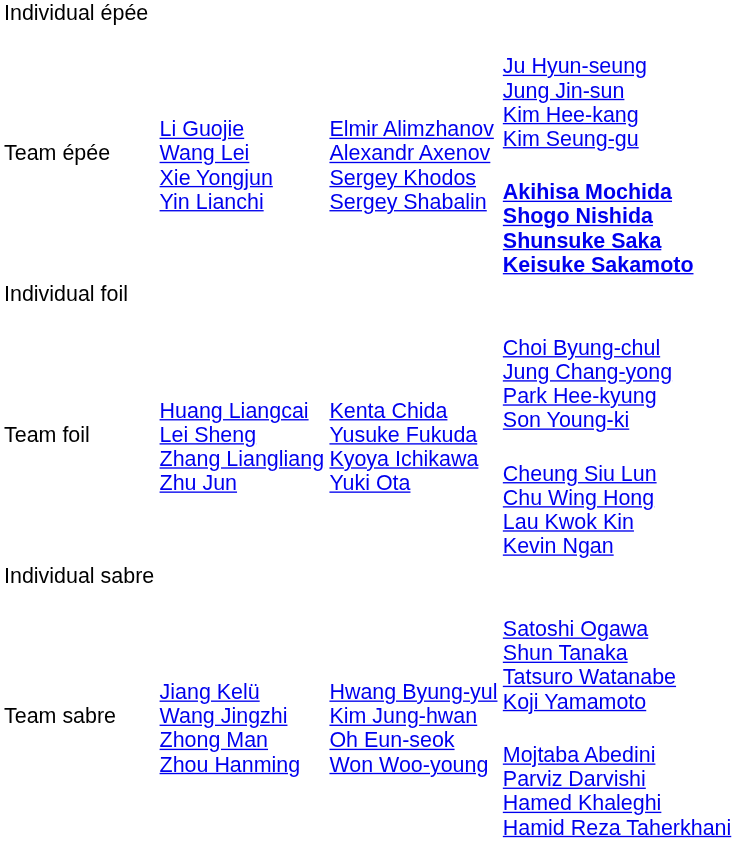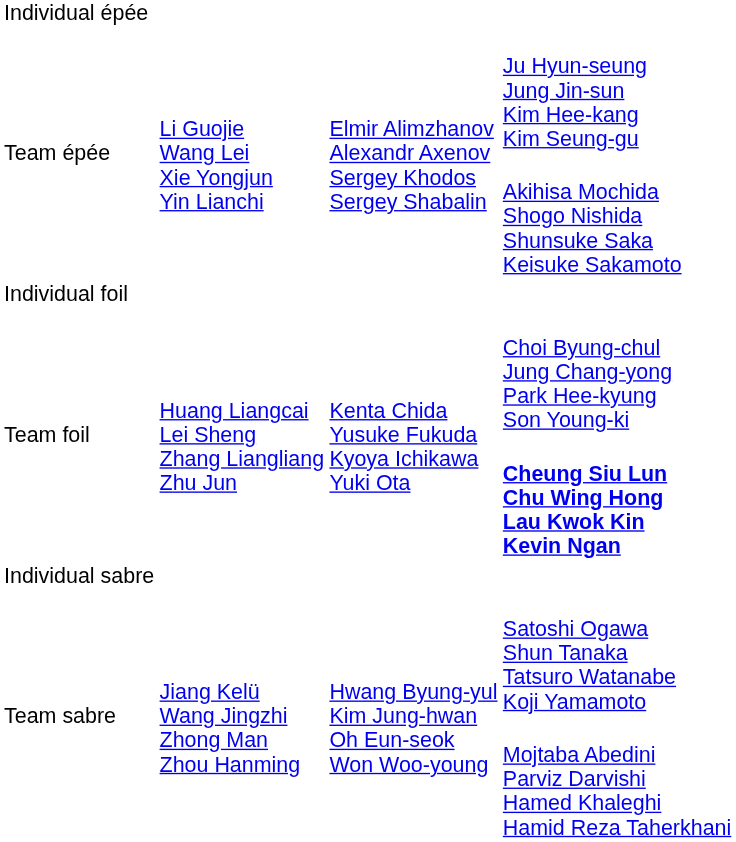(598, 228) bold -> (592, 228) normal
(580, 510) normal -> (585, 510) bold
